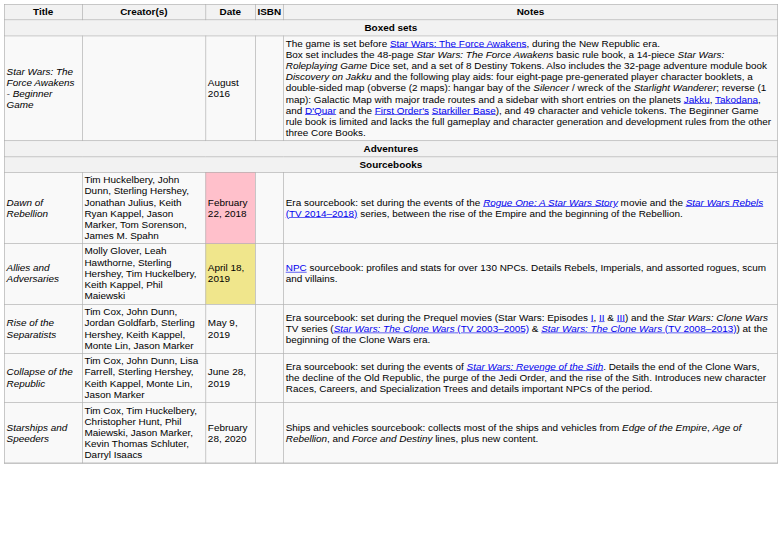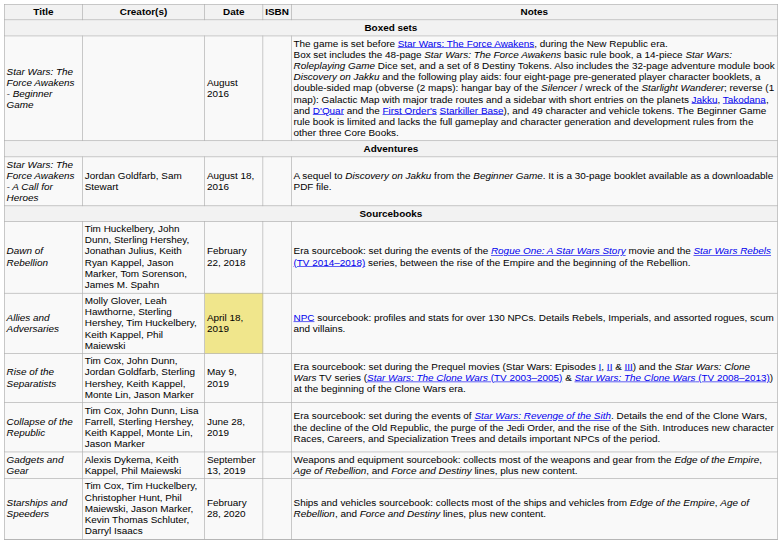+ row: (41, 181)
(228, 208) pink background -> (227, 257) no background
+ row: (35, 465)
